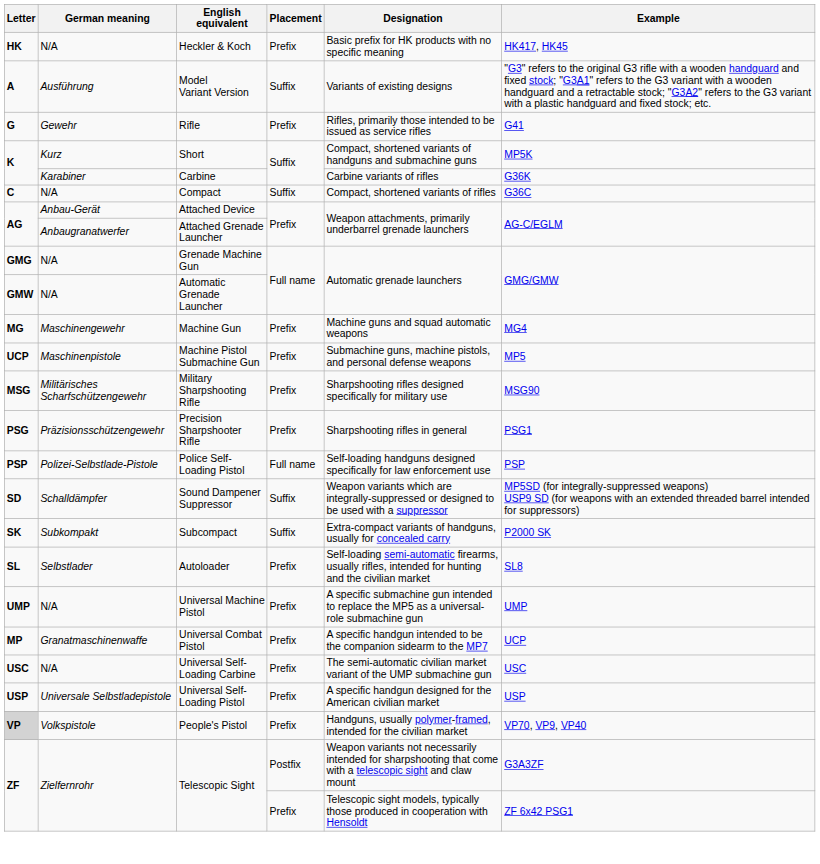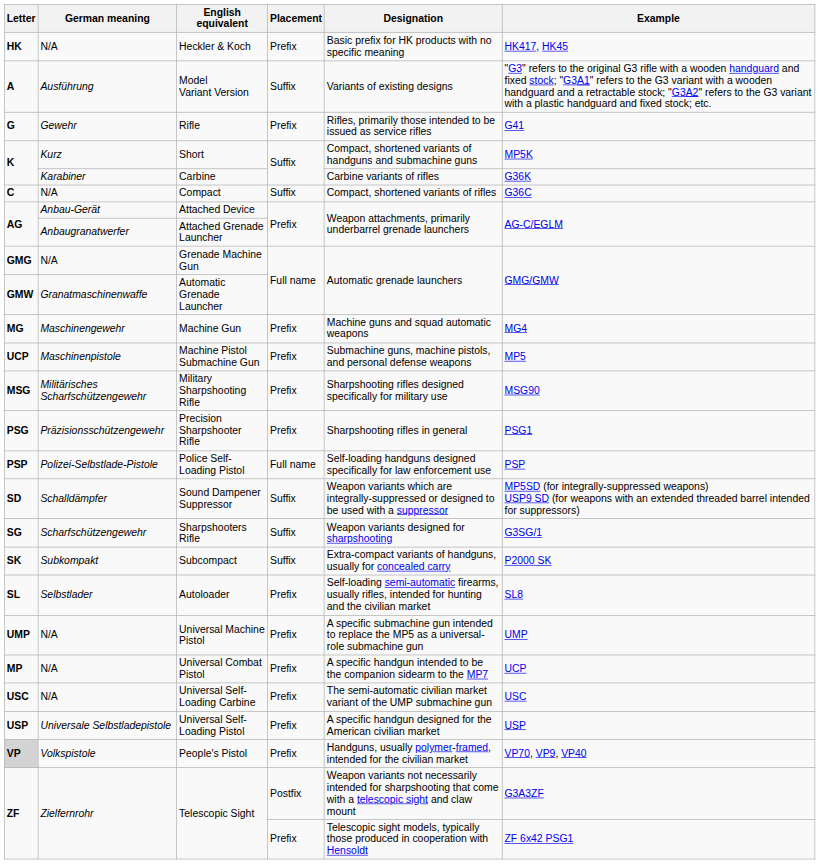(49, 294) N/A -> (94, 294) Granatmaschinenwaffe
+ row: (213, 532)
(94, 640) Granatmaschinenwaffe -> (49, 669) N/A
